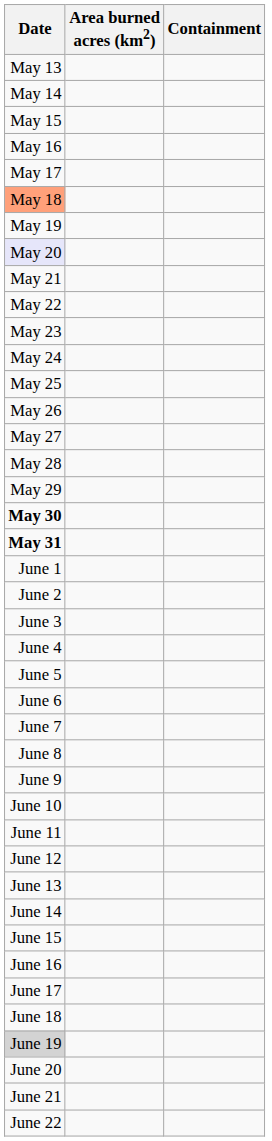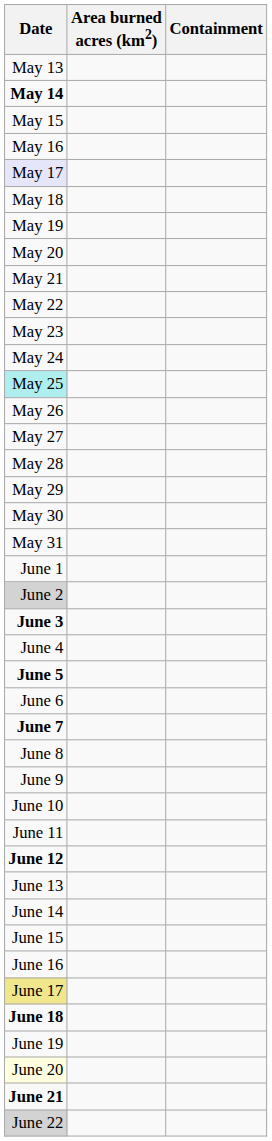(36, 93) normal -> (37, 93) bold
(36, 172) no background -> (38, 172) lavender background
(36, 199) lightsalmon background -> (38, 199) no background
(36, 252) lavender background -> (38, 252) no background
(36, 383) no background -> (38, 383) paleturquoise background
(35, 515) bold -> (38, 515) normal
(35, 542) bold -> (38, 542) normal
(40, 595) no background -> (42, 595) lightgrey background
(40, 621) normal -> (40, 621) bold
(40, 674) normal -> (40, 674) bold
(40, 727) normal -> (40, 727) bold
(36, 859) normal -> (36, 859) bold
(36, 990) no background -> (38, 990) khaki background
(36, 1017) normal -> (36, 1017) bold
(36, 1043) lightgrey background -> (38, 1043) no background
(36, 1070) no background -> (38, 1070) lightyellow background
(36, 1096) normal -> (36, 1096) bold
(36, 1122) no background -> (38, 1122) lightgrey background
